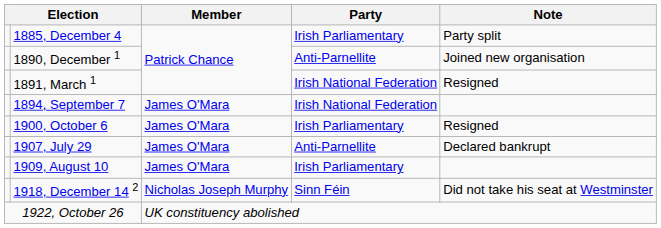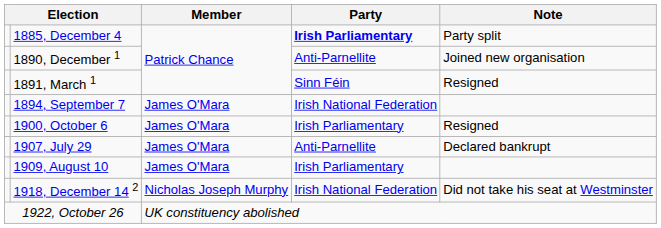(349, 35) normal -> (353, 35) bold
(366, 82) Irish National Federation -> (322, 82) Sinn Féin
(322, 190) Sinn Féin -> (366, 190) Irish National Federation
